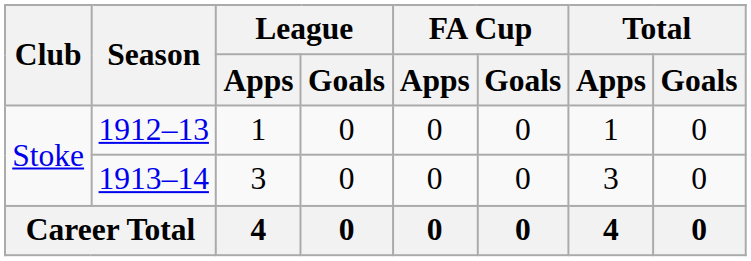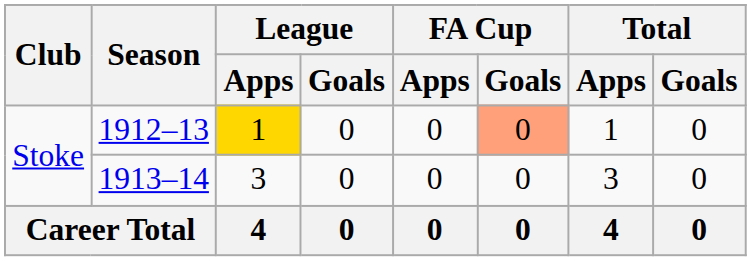(258, 129) no background -> (258, 129) gold background
(523, 129) no background -> (523, 129) lightsalmon background
